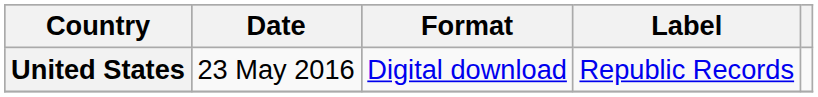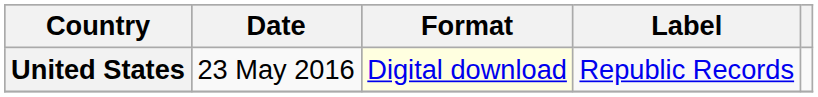(467, 69) no background -> (467, 69) lightyellow background
